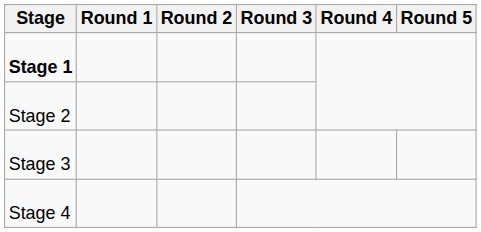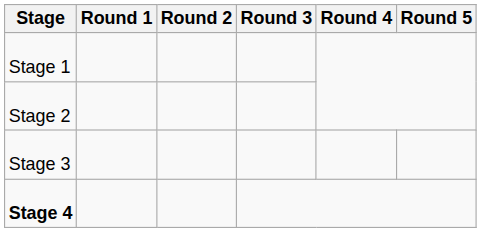(41, 67) bold -> (40, 67) normal
(40, 213) normal -> (41, 213) bold
